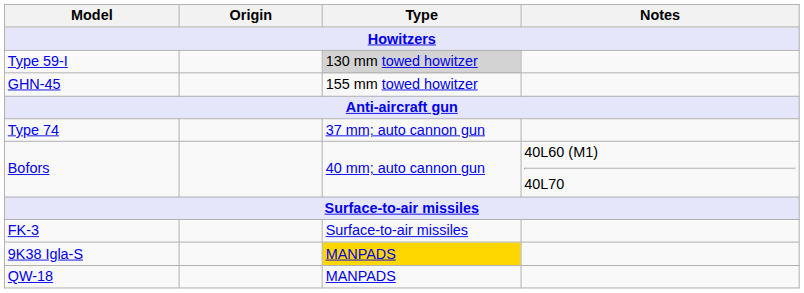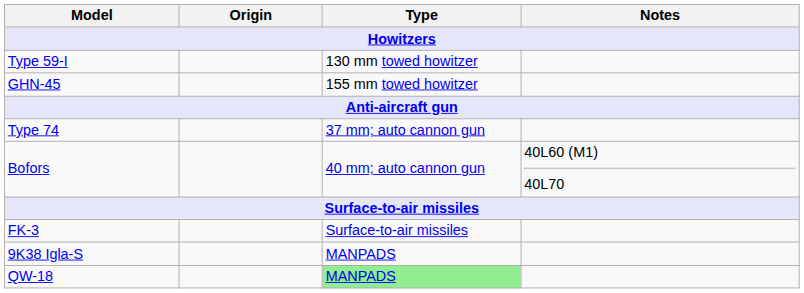(402, 61) lightgrey background -> (402, 61) no background
(361, 253) gold background -> (361, 253) no background
(361, 276) no background -> (361, 276) lightgreen background
